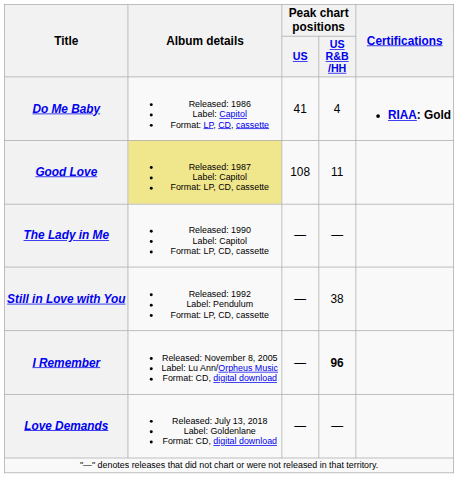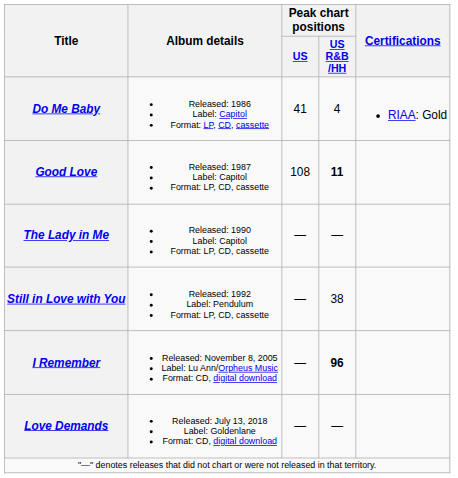(405, 115) bold -> (403, 115) normal
(205, 177) khaki background -> (205, 177) no background
(337, 172) normal -> (337, 172) bold
